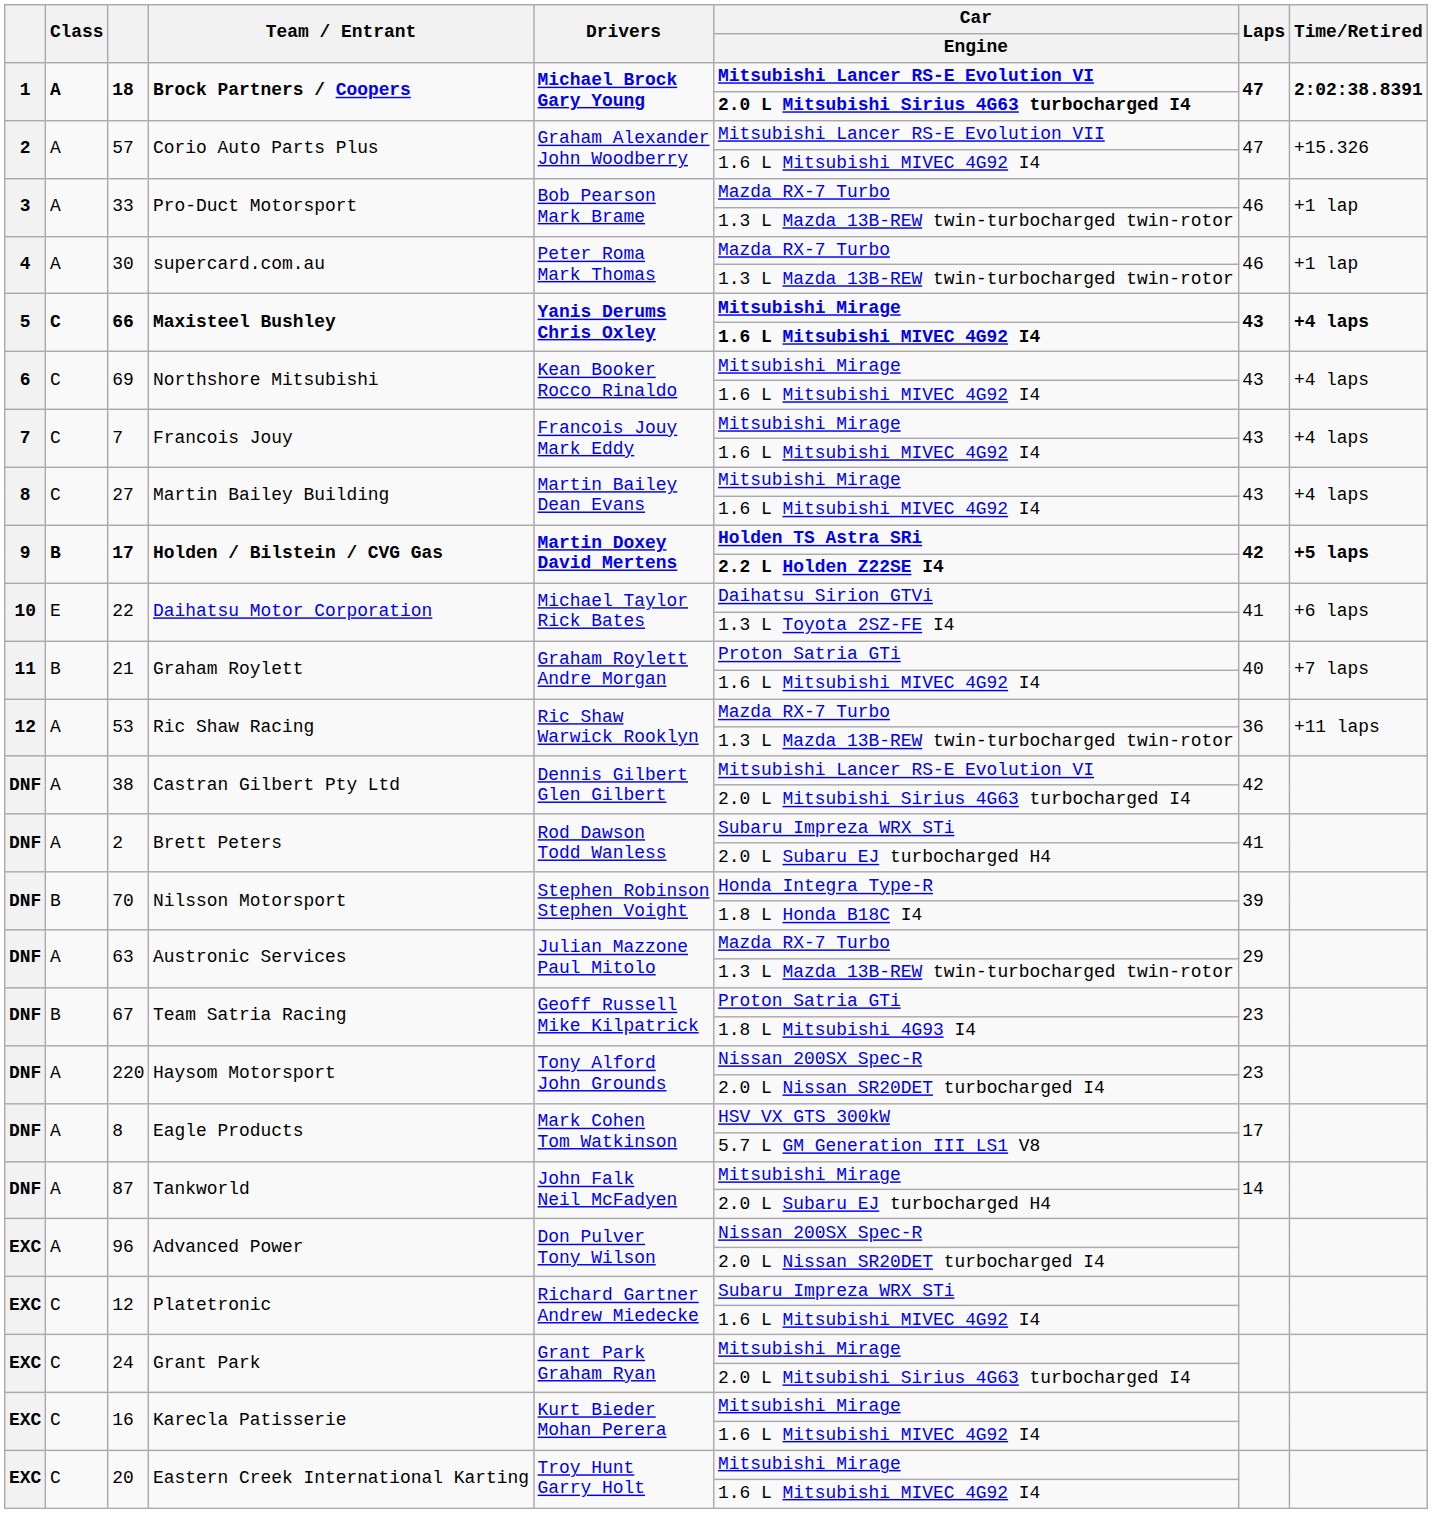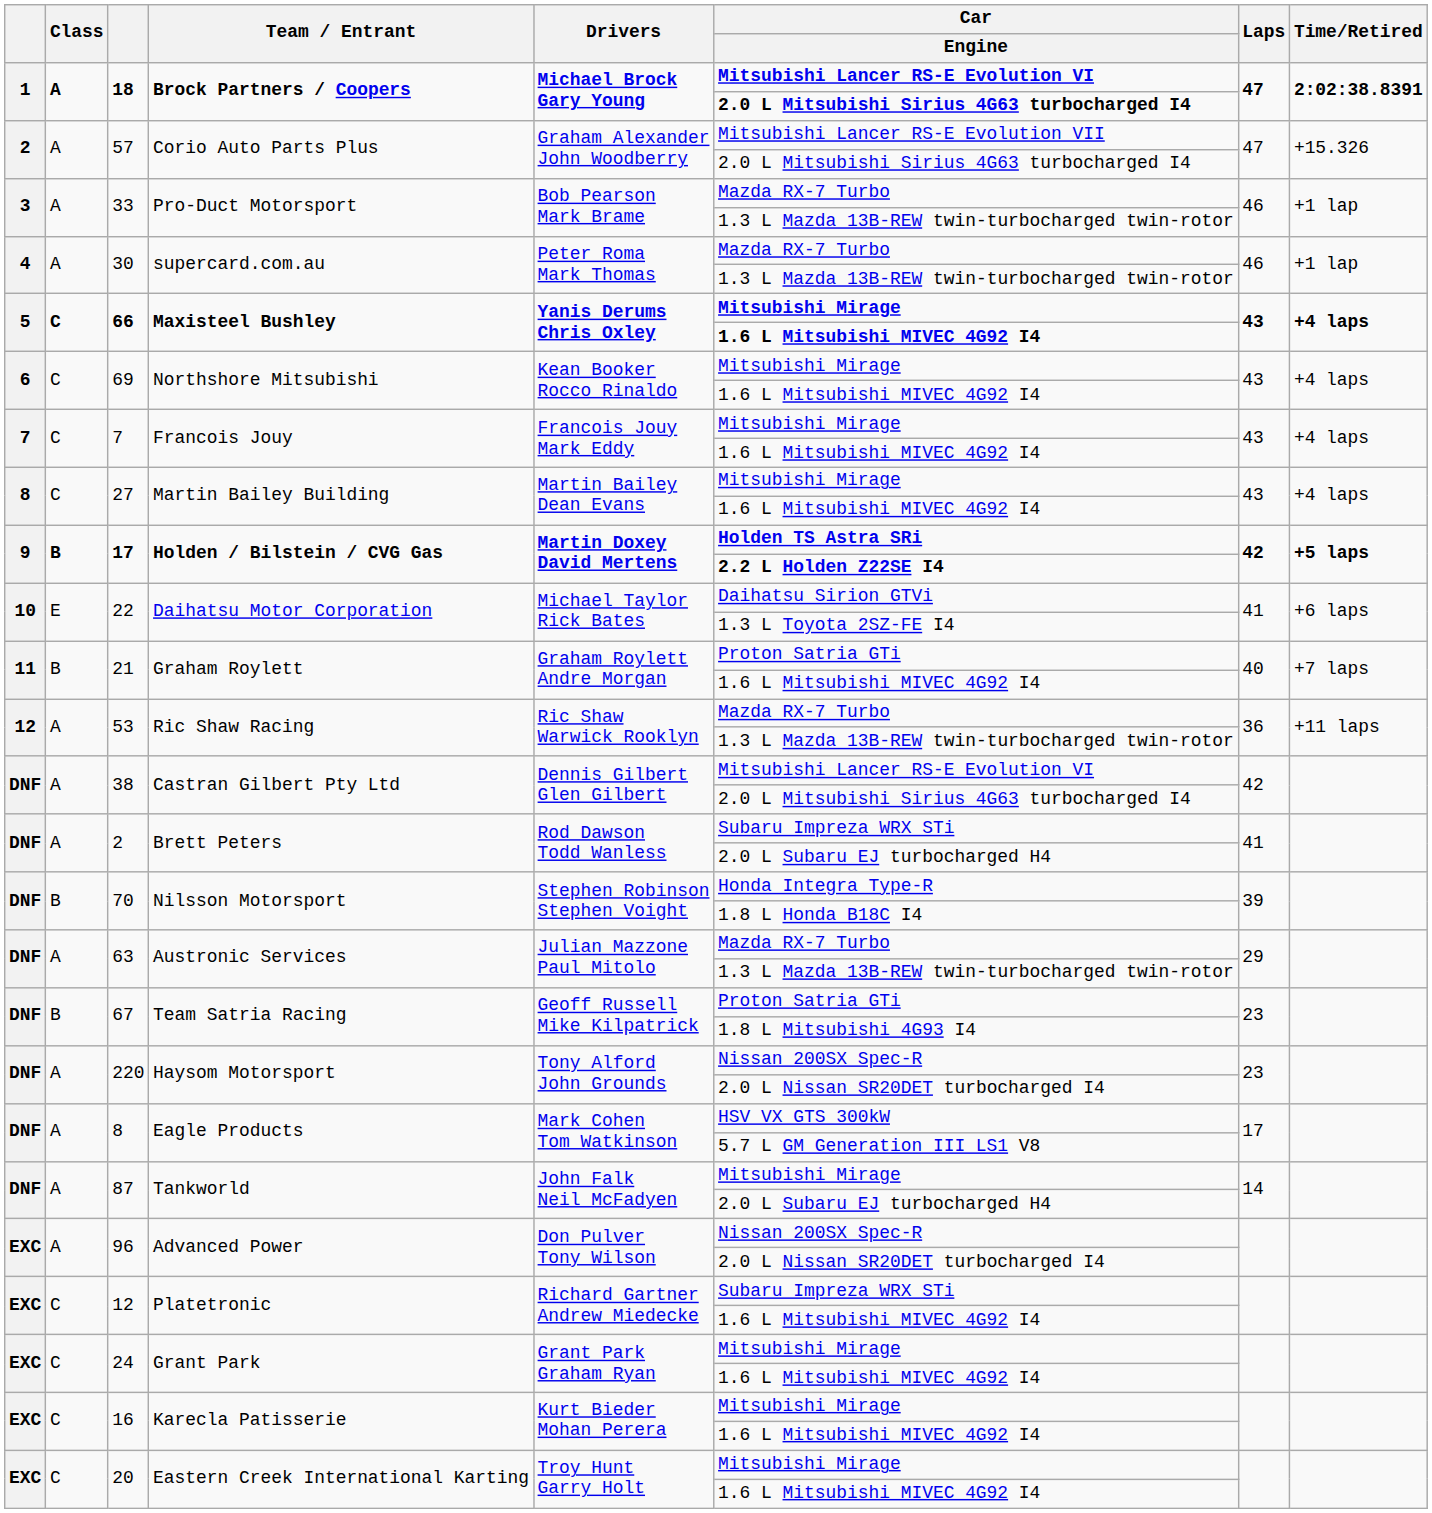(879, 164) 1.6 L Mitsubishi MIVEC 4G92 I4 -> (954, 164) 2.0 L Mitsubishi Sirius 4G63 turbocharged I4
(954, 1378) 2.0 L Mitsubishi Sirius 4G63 turbocharged I4 -> (879, 1378) 1.6 L Mitsubishi MIVEC 4G92 I4
